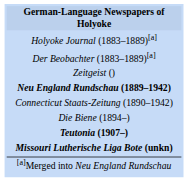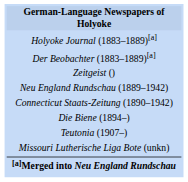(94, 88) bold -> (94, 88) normal
(94, 133) bold -> (94, 133) normal
(94, 148) bold -> (94, 148) normal
(94, 165) normal -> (94, 165) bold
